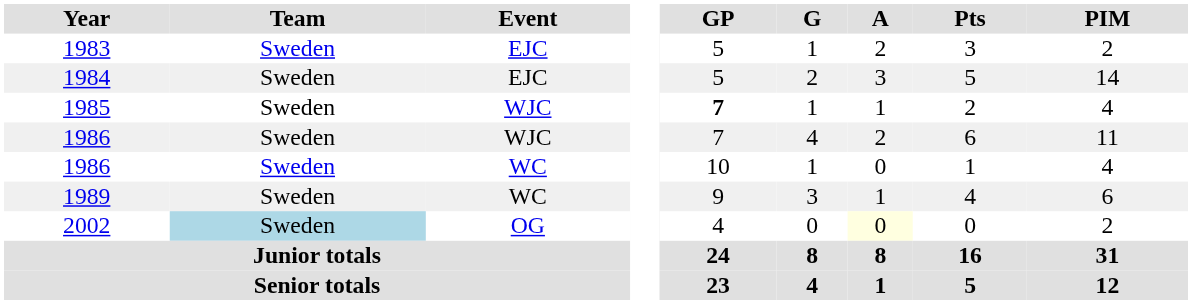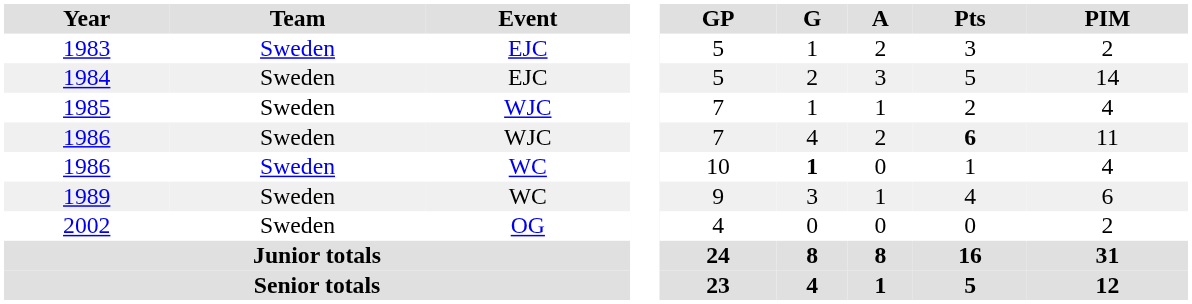(718, 107) bold -> (718, 107) normal
(970, 136) normal -> (970, 136) bold
(812, 166) normal -> (812, 166) bold
(298, 225) lightblue background -> (298, 225) no background
(880, 225) lightyellow background -> (880, 225) no background
